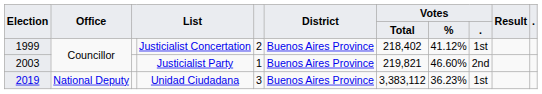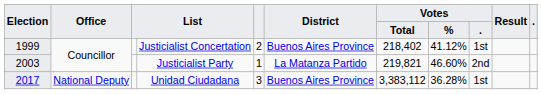(320, 64) Buenos Aires Province -> (320, 64) La Matanza Partido
(28, 81) 2019 -> (28, 81) 2017
(449, 81) 36.23% -> (449, 81) 36.28%
